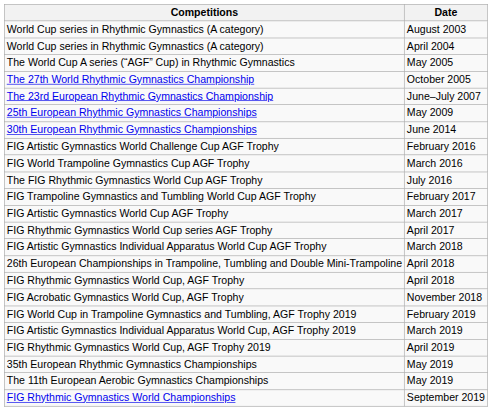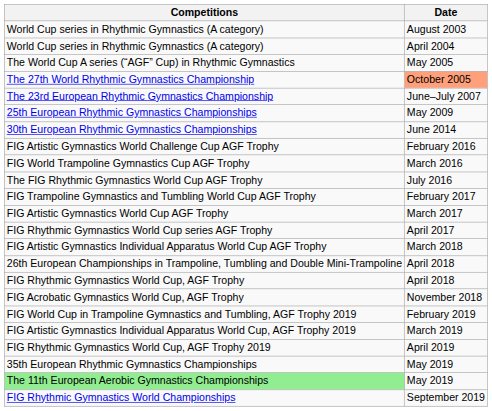(439, 79) no background -> (439, 79) lightsalmon background
(138, 381) no background -> (138, 381) lightgreen background
